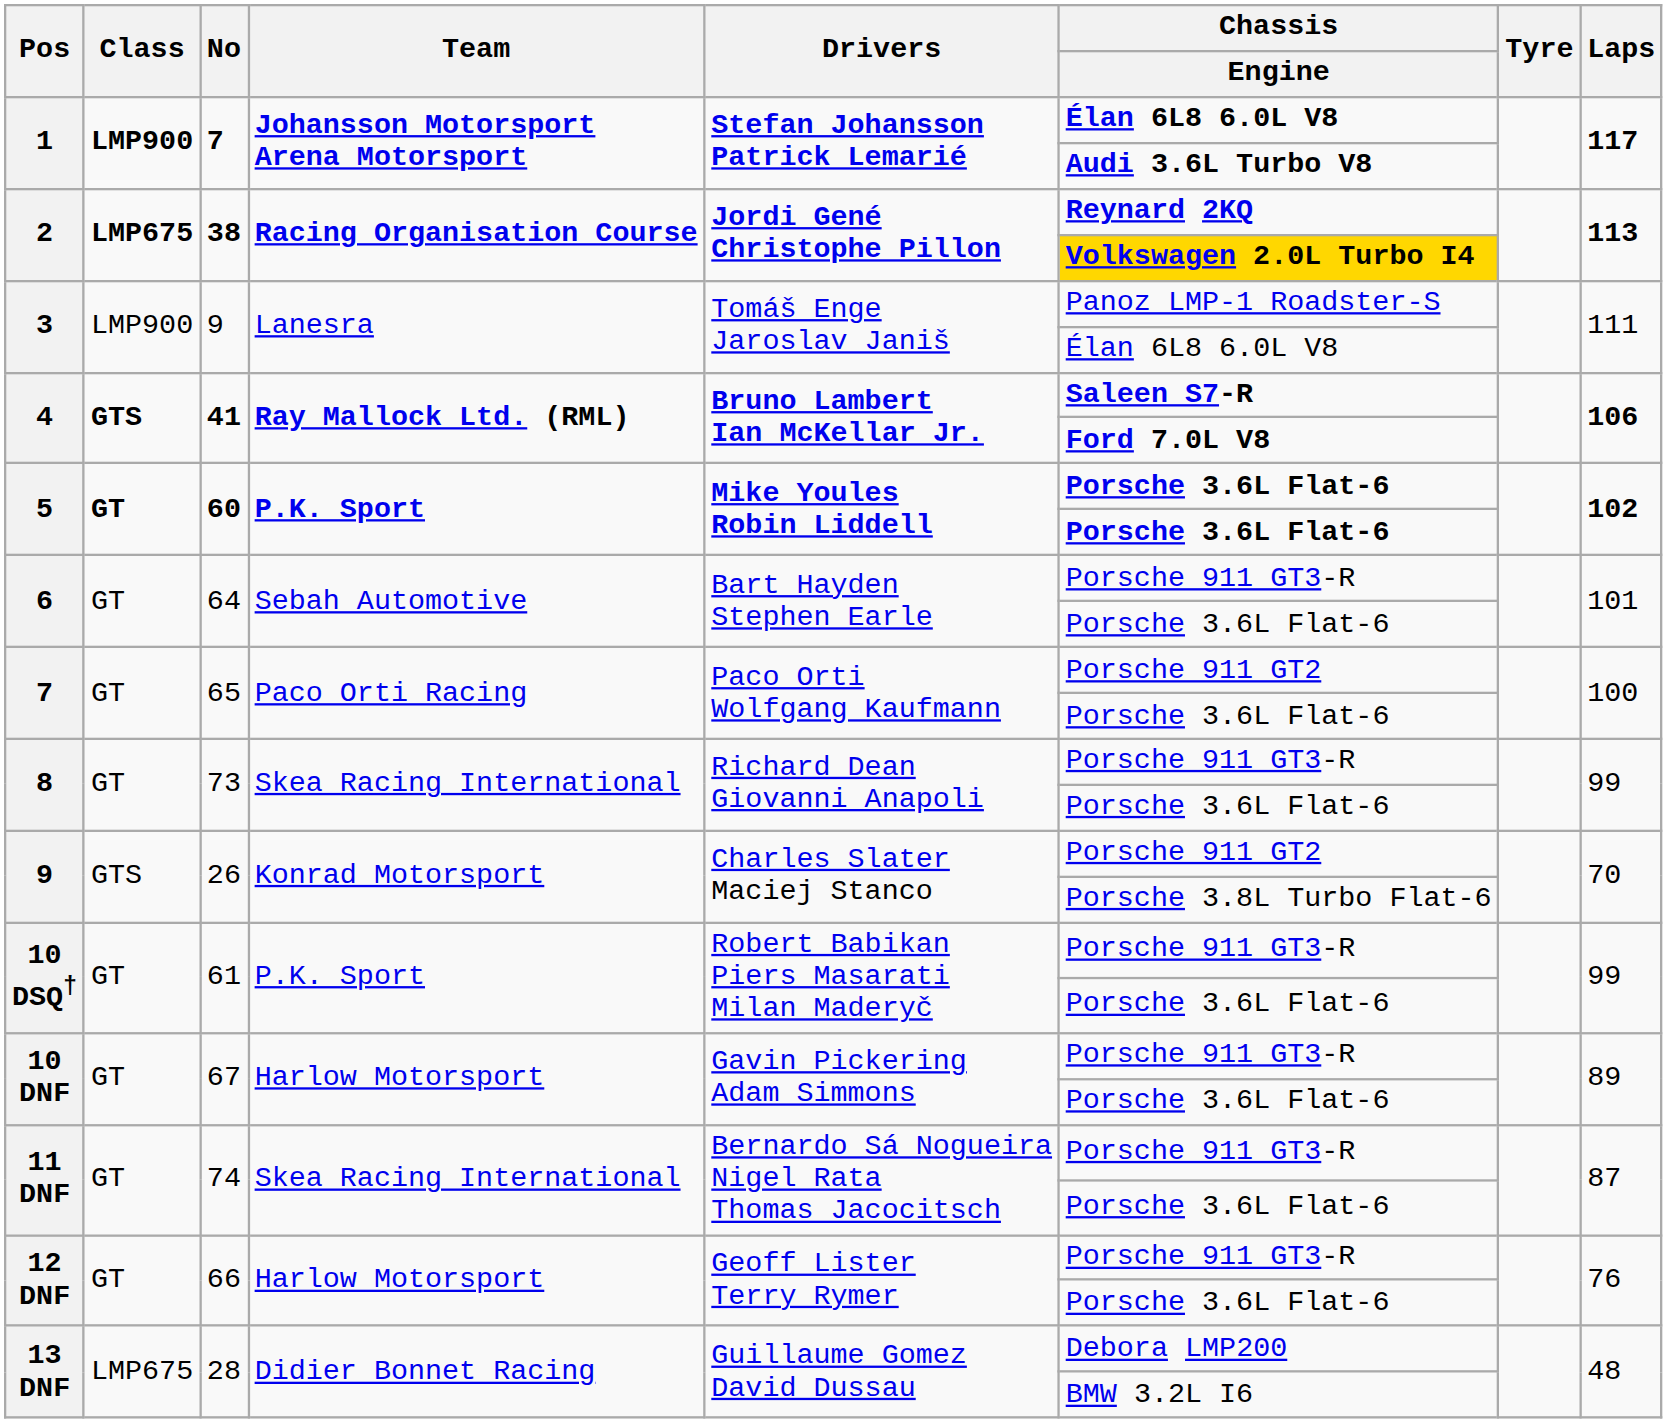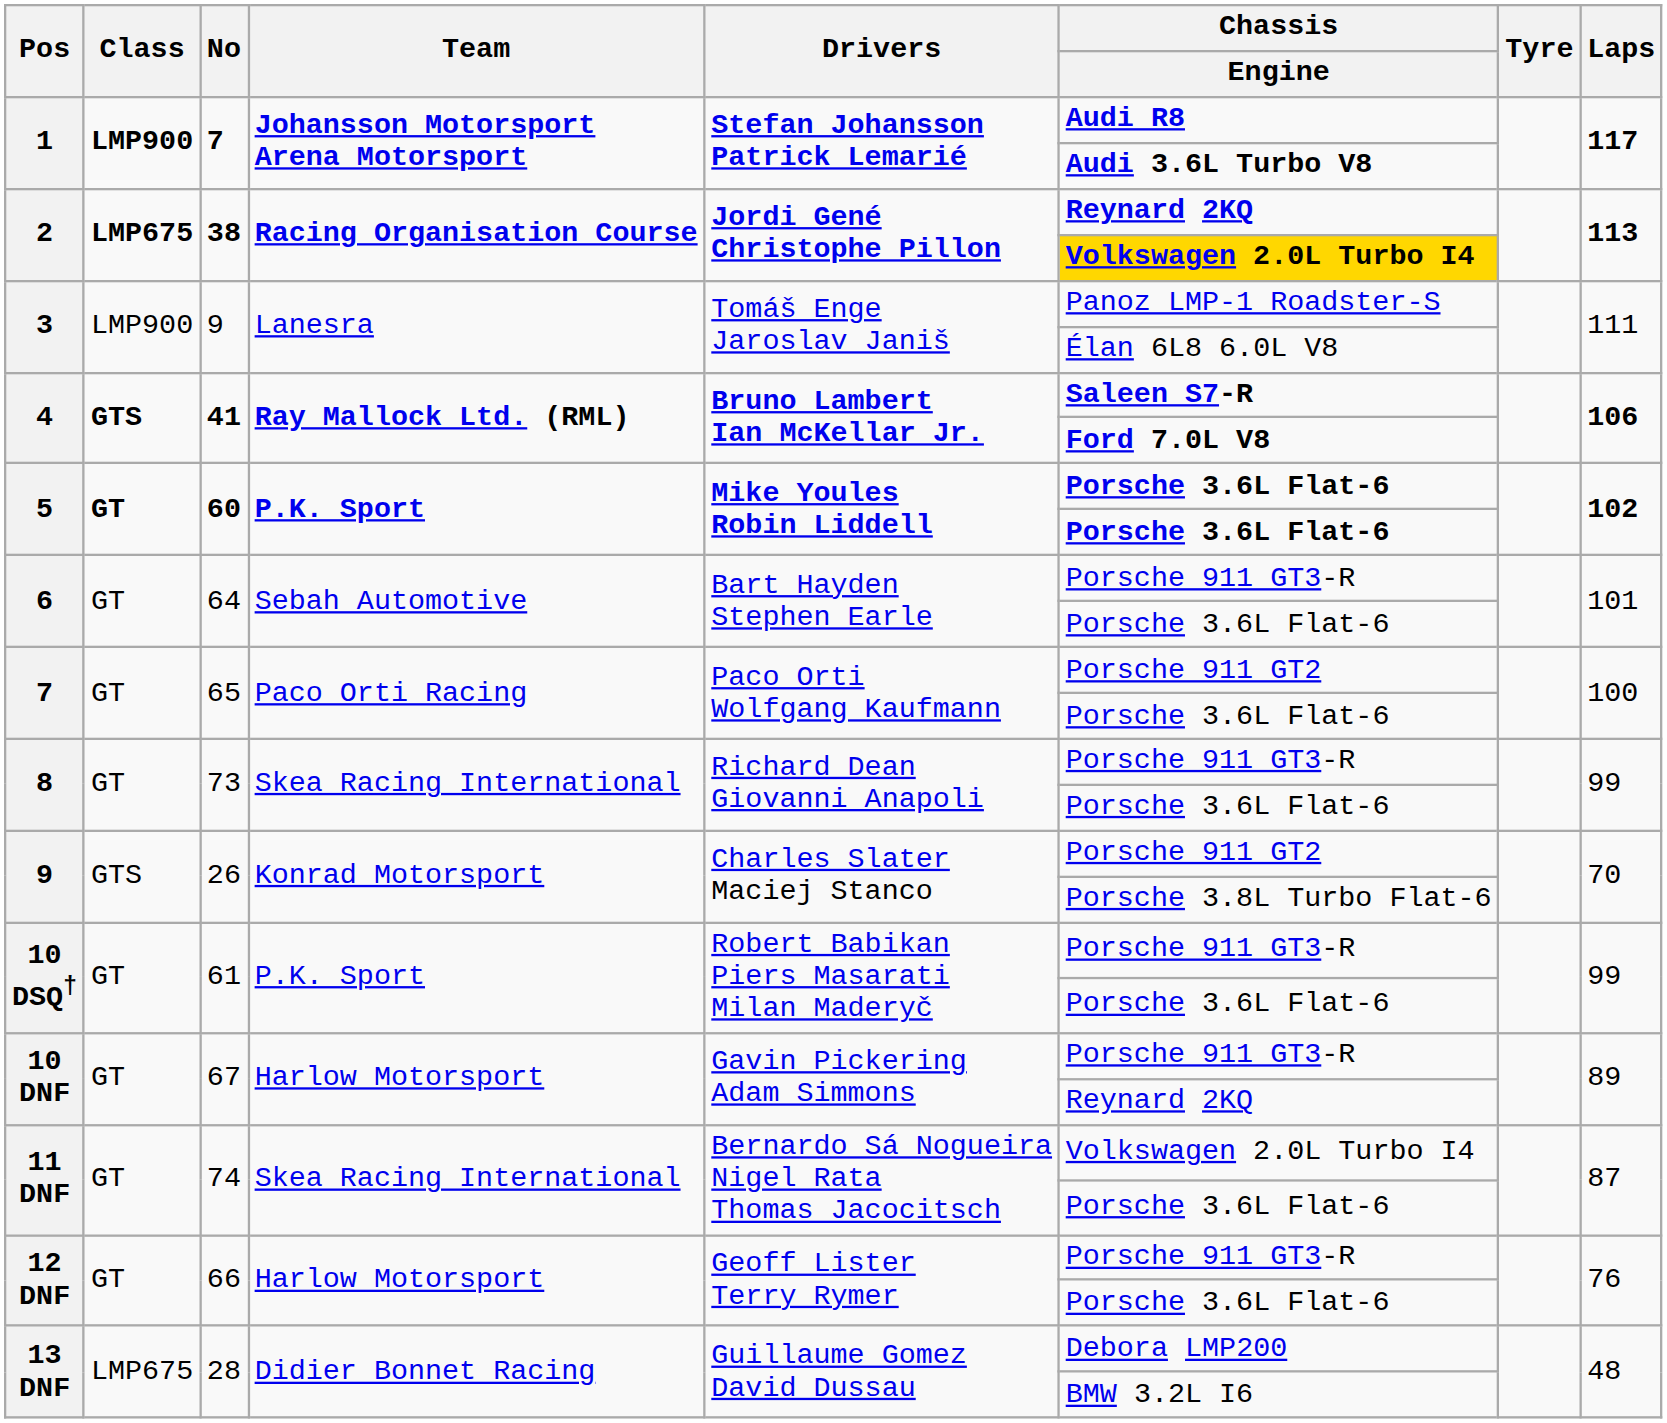(1202, 120) Élan 6L8 6.0L V8 -> (1125, 120) Audi R8
(1228, 1102) Porsche 3.6L Flat-6 -> (1159, 1102) Reynard 2KQ
(1211, 1152) Porsche 911 GT3-R -> (1270, 1152) Volkswagen 2.0L Turbo I4
